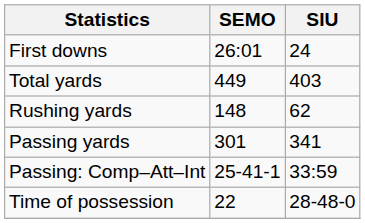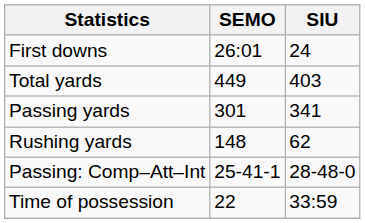rows swapped: (70, 111) <-> (69, 141)
(313, 172) 33:59 -> (322, 172) 28-48-0
(322, 202) 28-48-0 -> (313, 202) 33:59
